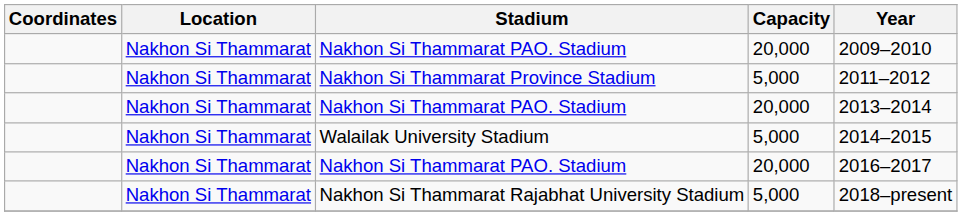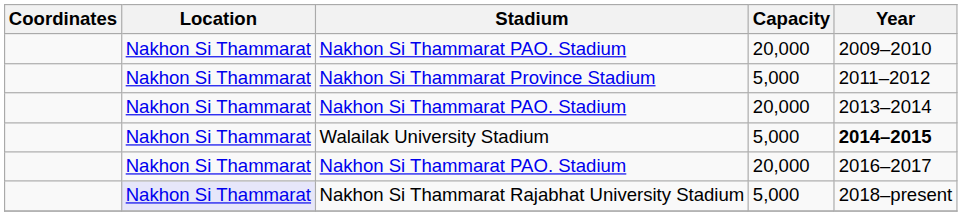(885, 136) normal -> (885, 136) bold
(218, 195) no background -> (218, 195) lavender background
